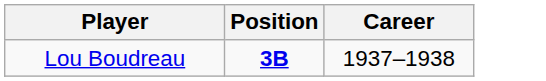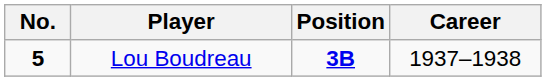+ column: (38, 22)
